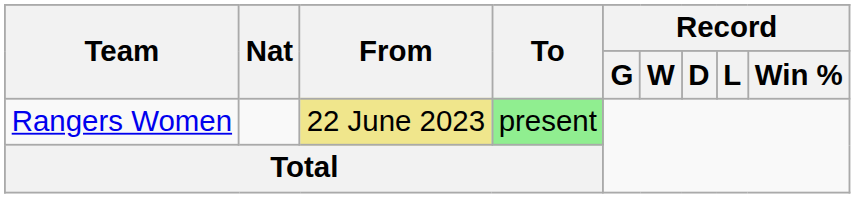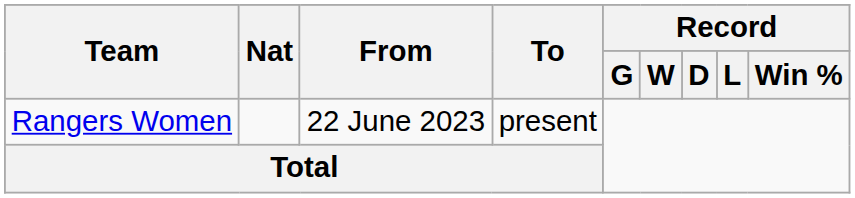(396, 121) khaki background -> (396, 121) no background
(548, 121) lightgreen background -> (548, 121) no background
